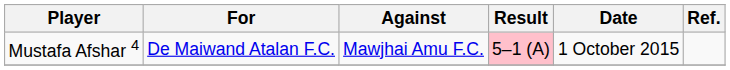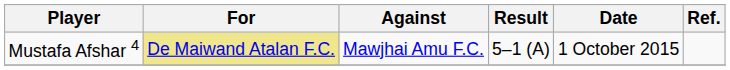(241, 48) no background -> (241, 48) khaki background
(521, 48) pink background -> (521, 48) no background
